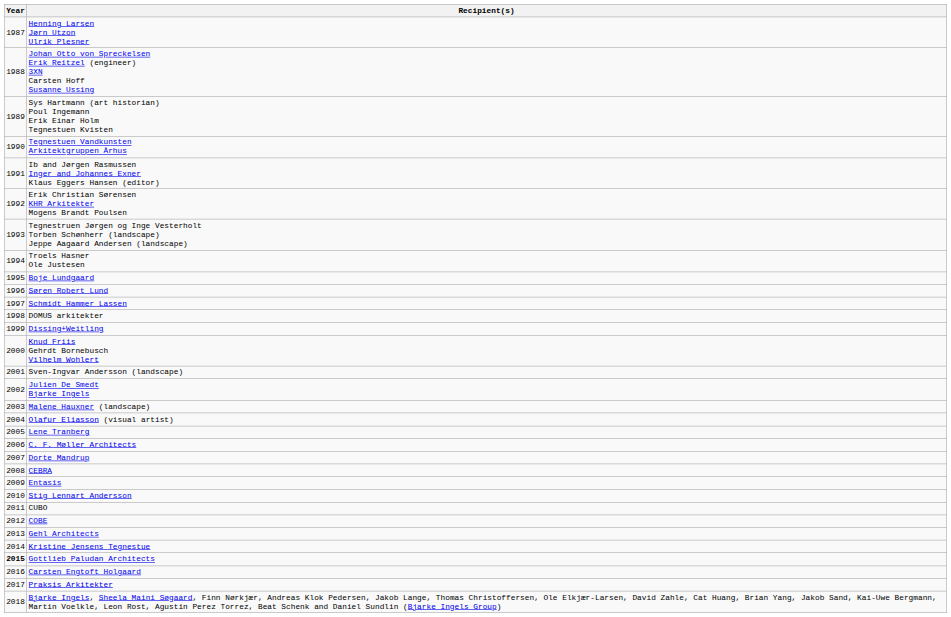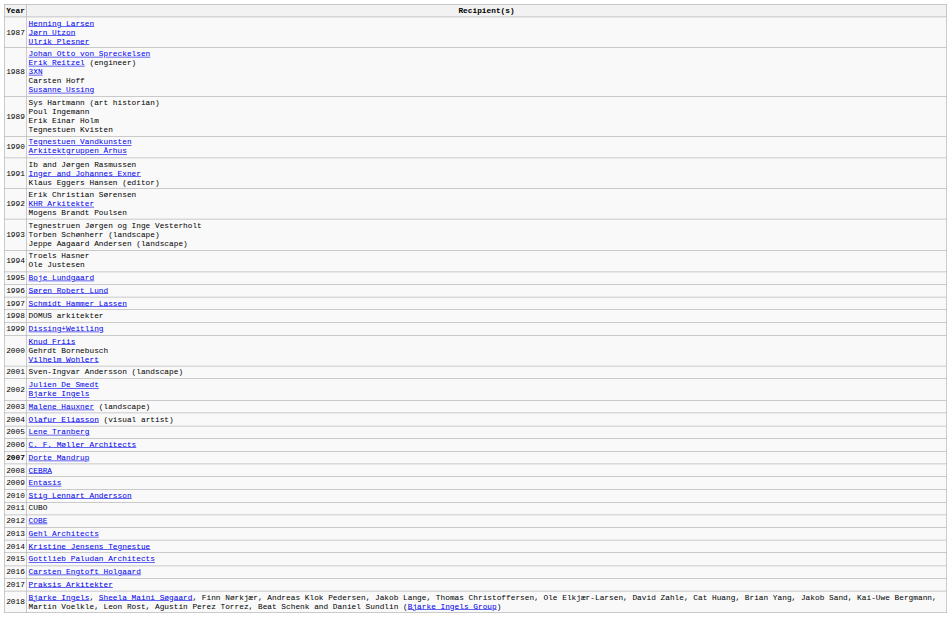(16, 458) normal -> (16, 458) bold
(16, 559) bold -> (16, 559) normal
